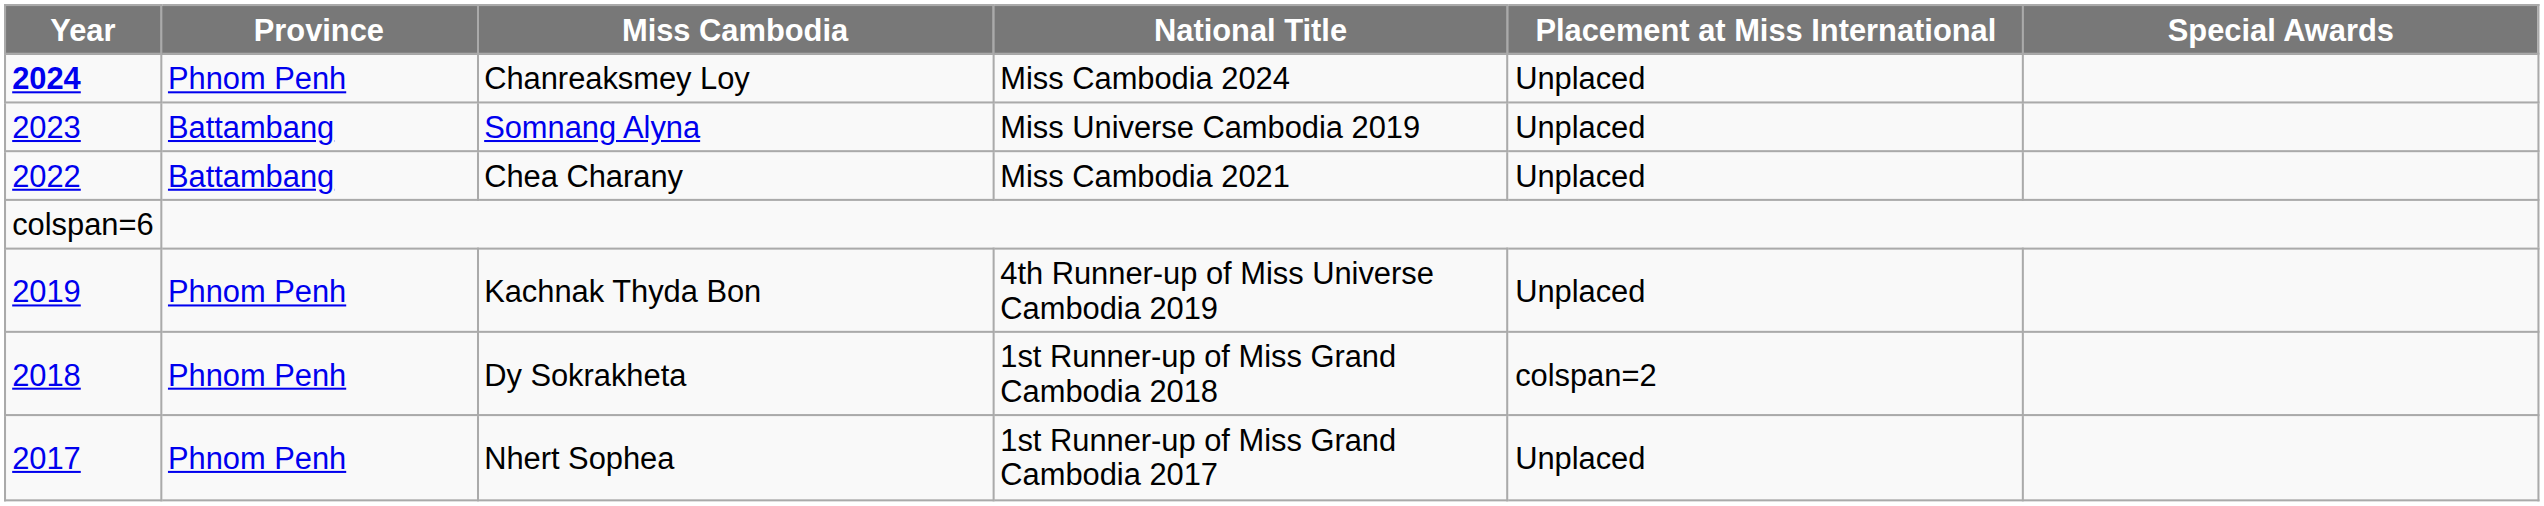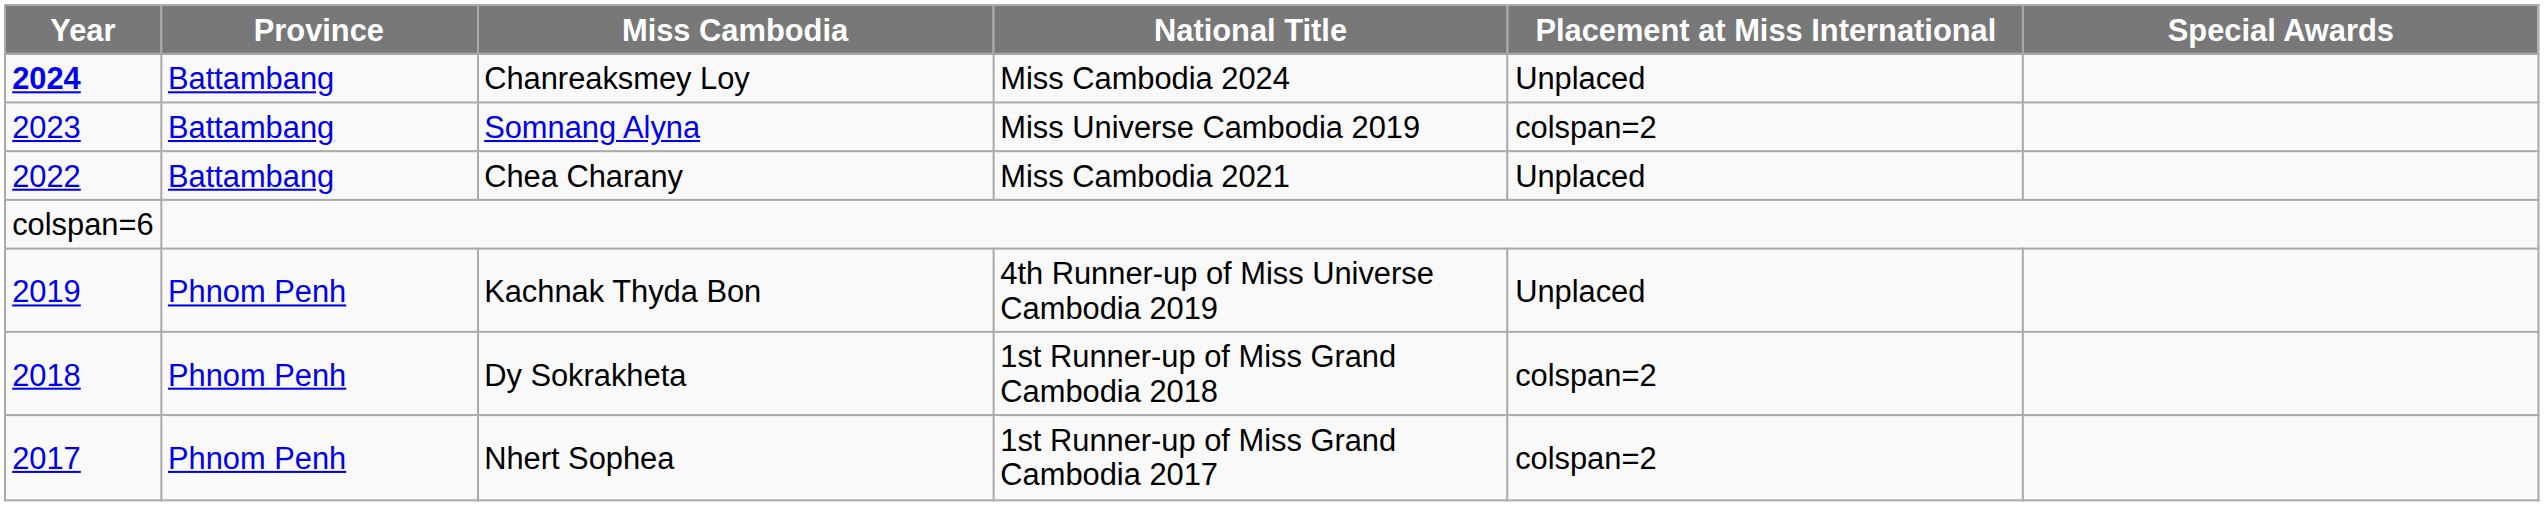(257, 78) Phnom Penh -> (251, 78) Battambang
(1580, 127) Unplaced -> (1586, 127) colspan=2
(1580, 458) Unplaced -> (1586, 458) colspan=2
